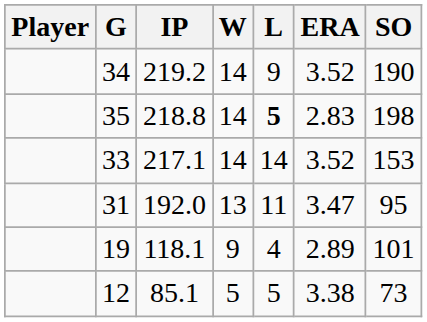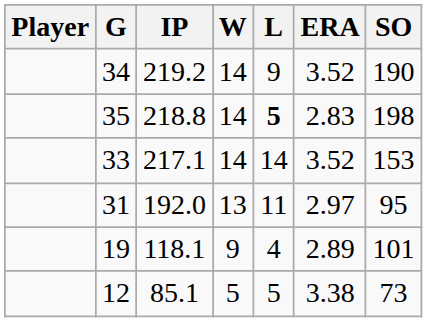(330, 204) 3.47 -> (330, 204) 2.97
